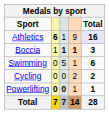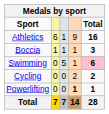(55, 37) bold -> (55, 37) normal
(93, 37) lavender background -> (93, 37) no background
(64, 50) bold -> (64, 50) normal
(75, 50) bold -> (75, 50) normal
(93, 63) no background -> (93, 63) pink background
(55, 89) bold -> (55, 89) normal
(64, 89) bold -> (64, 89) normal
(75, 89) normal -> (75, 89) bold
